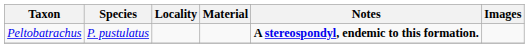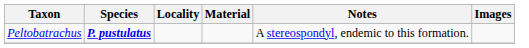(118, 33) normal -> (119, 33) bold
(366, 33) bold -> (362, 33) normal
